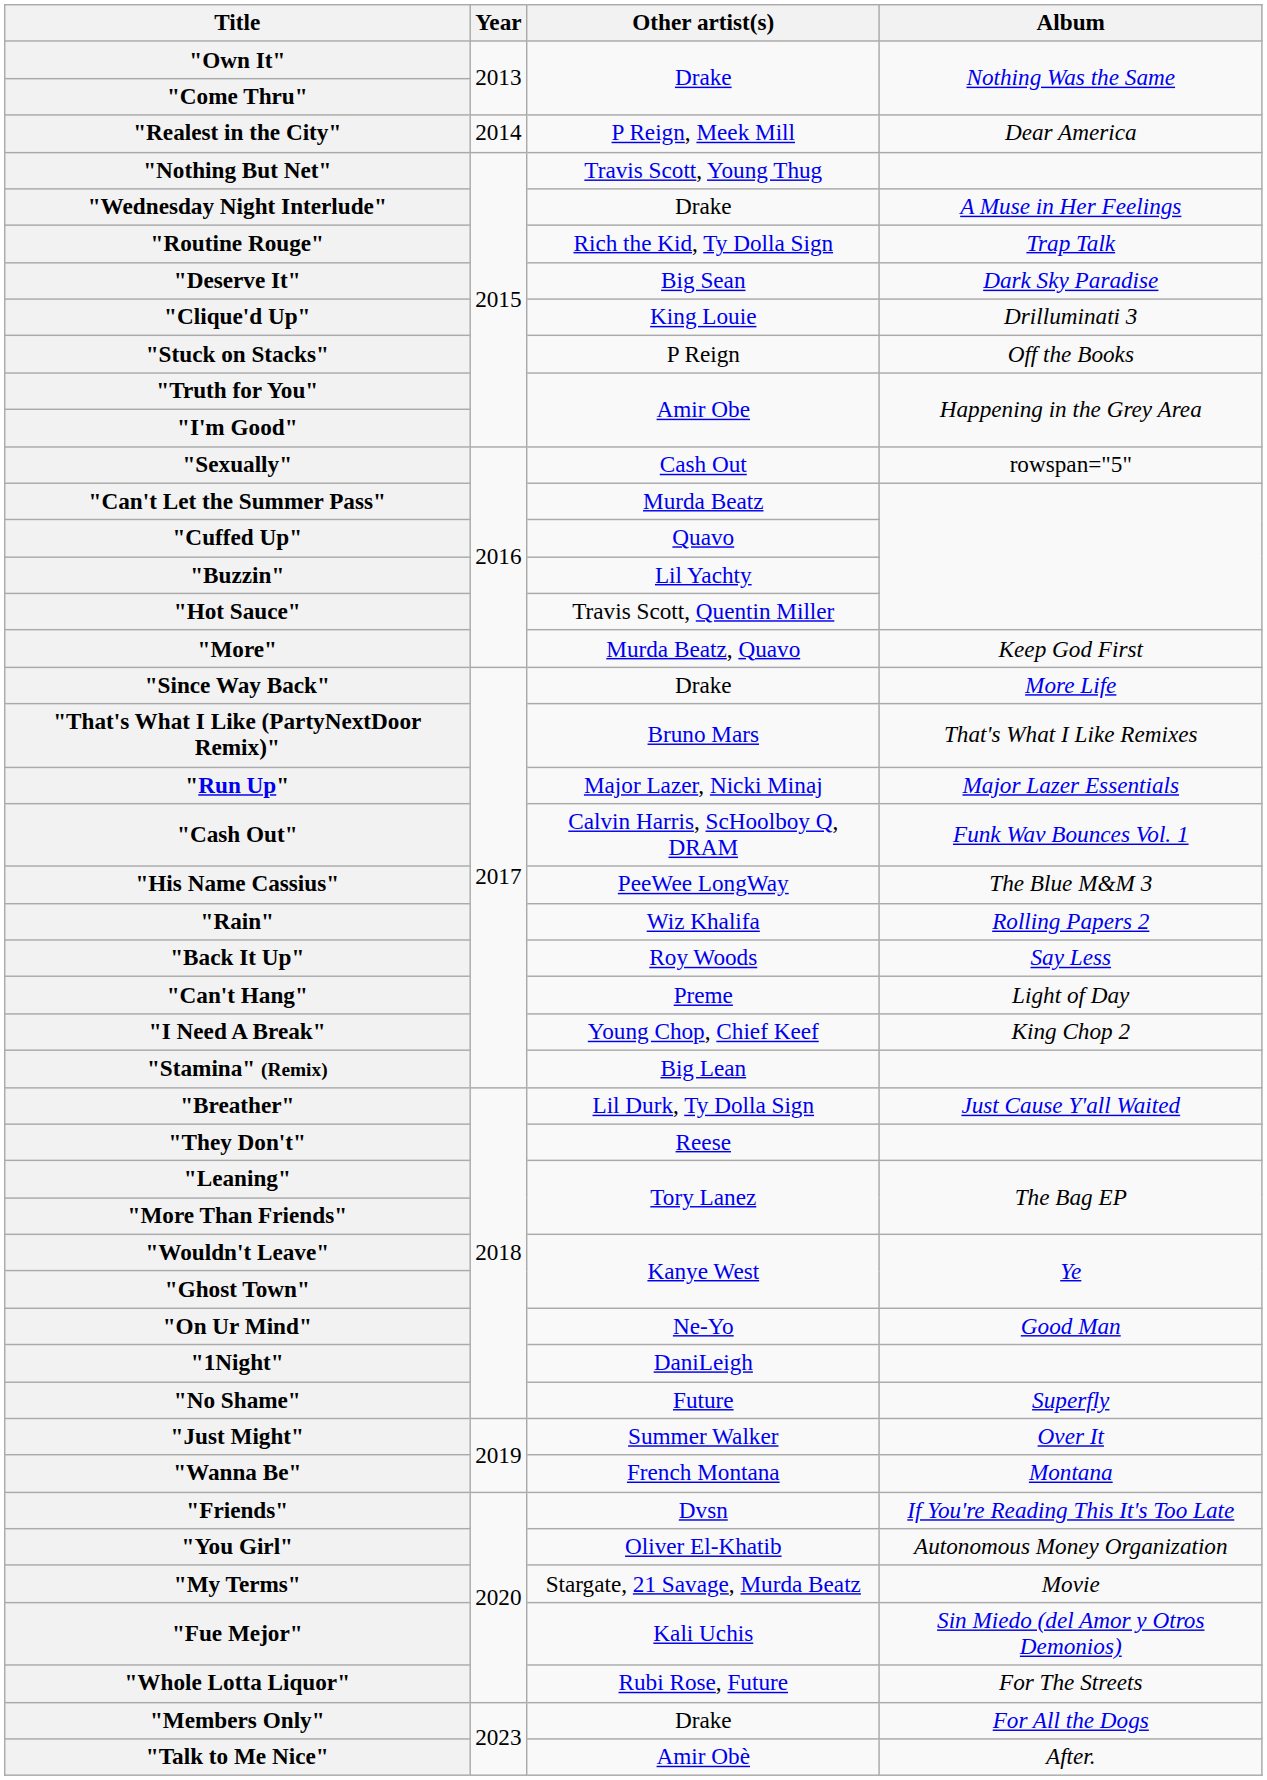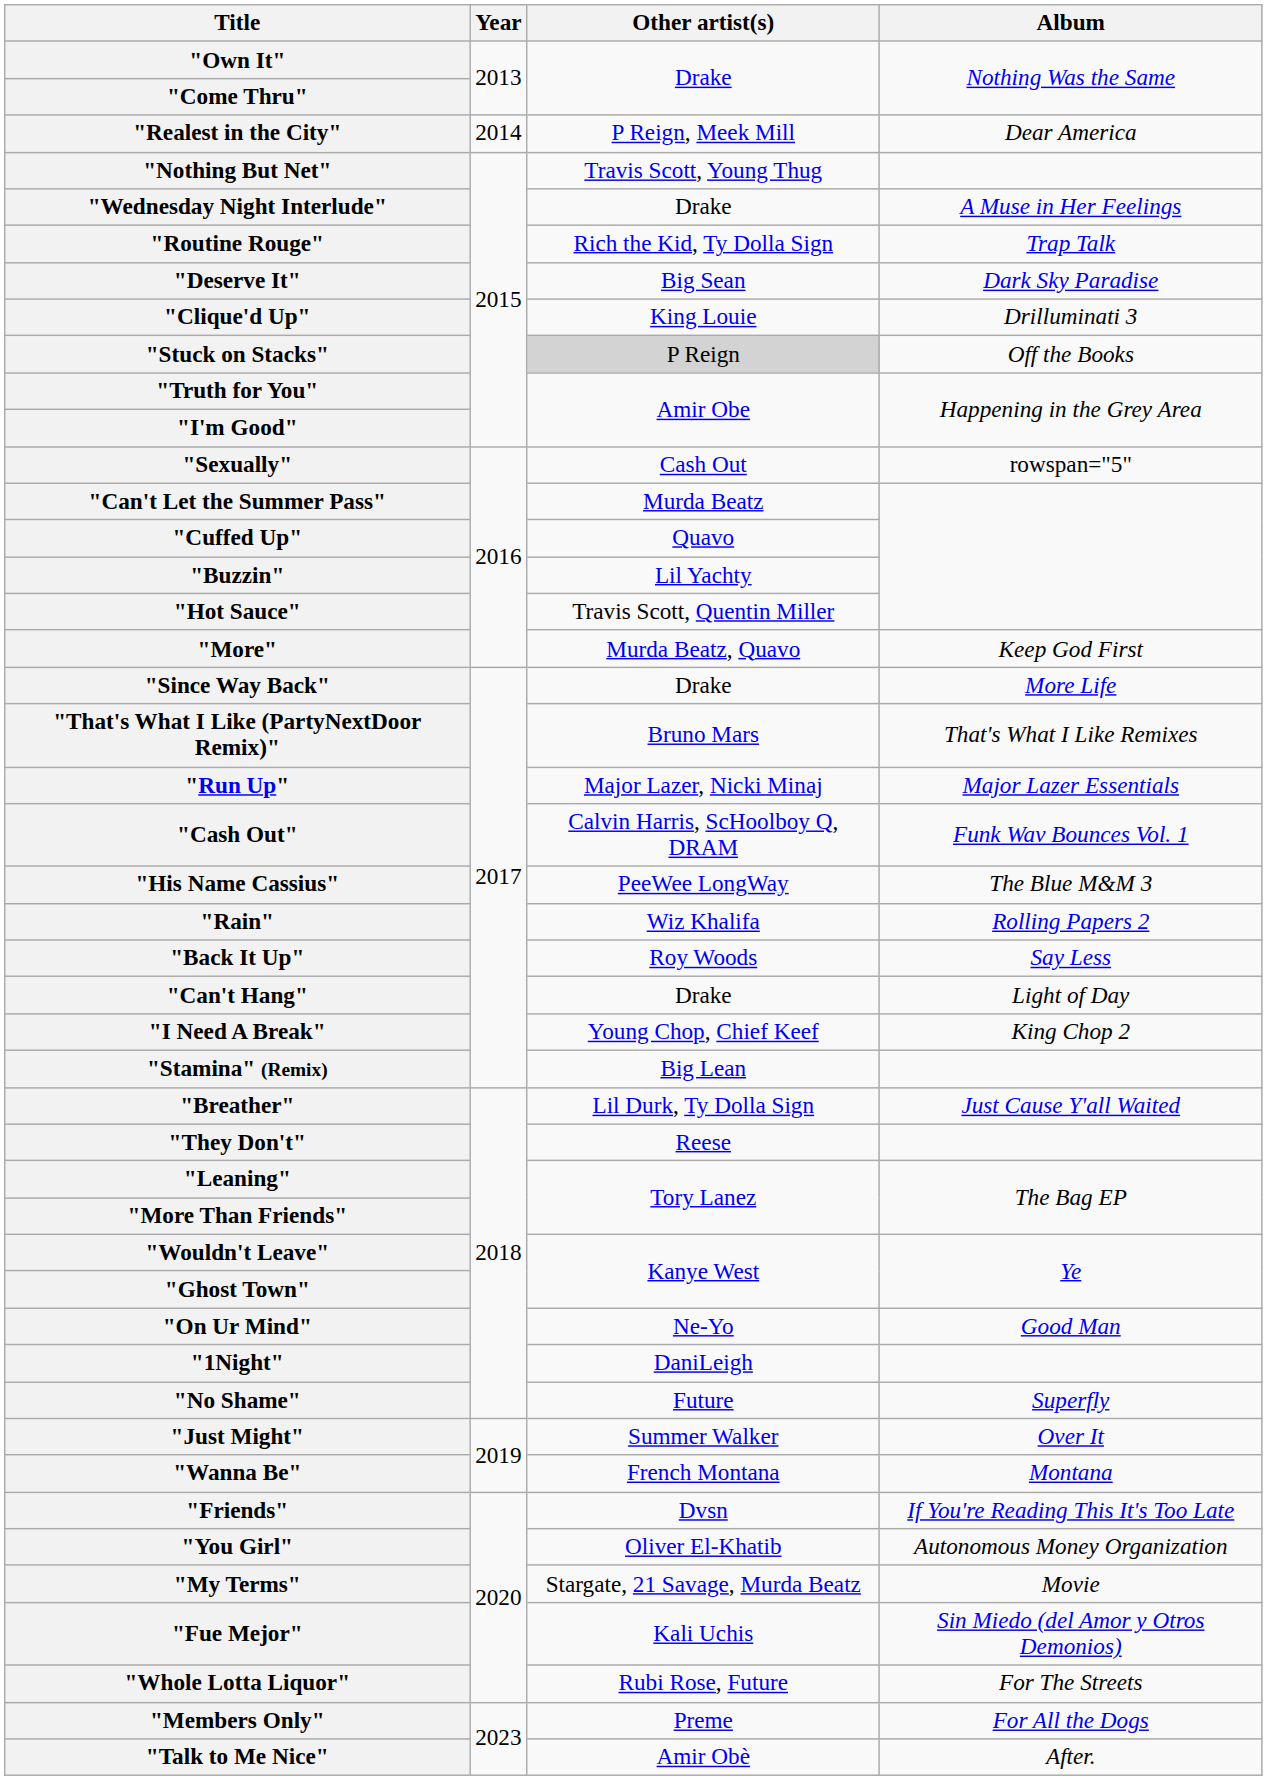(703, 354) no background -> (703, 354) lightgrey background
(703, 994) Preme -> (703, 994) Drake
(703, 1720) Drake -> (703, 1720) Preme
